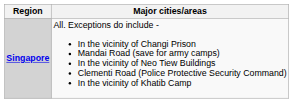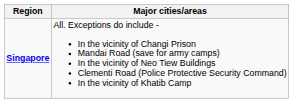(28, 59) lightgrey background -> (28, 59) no background
